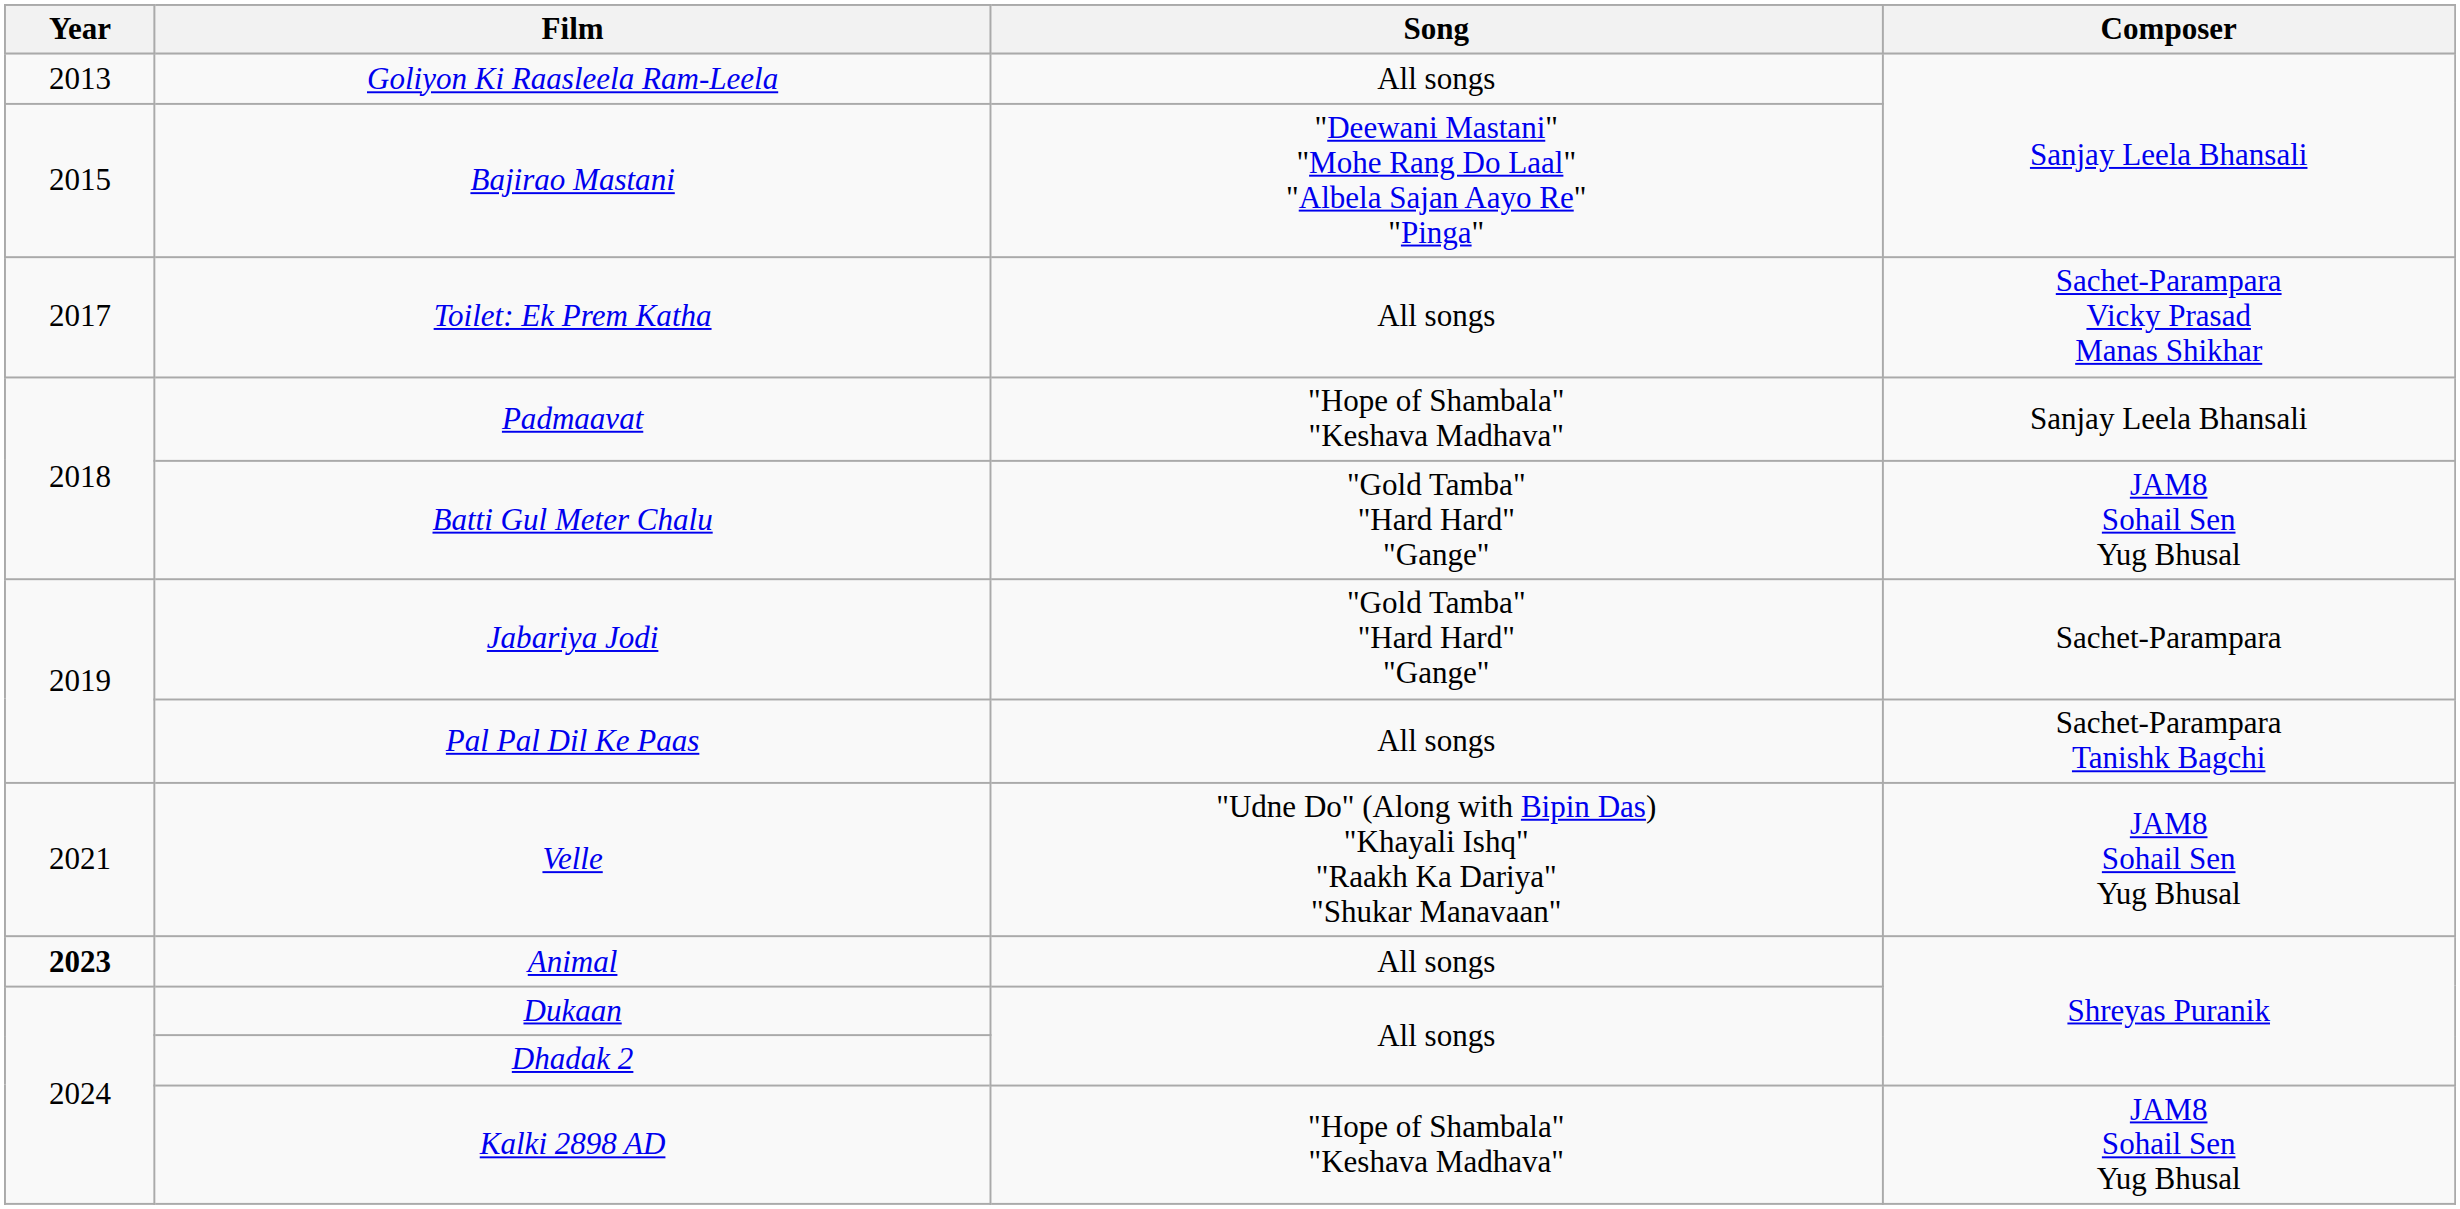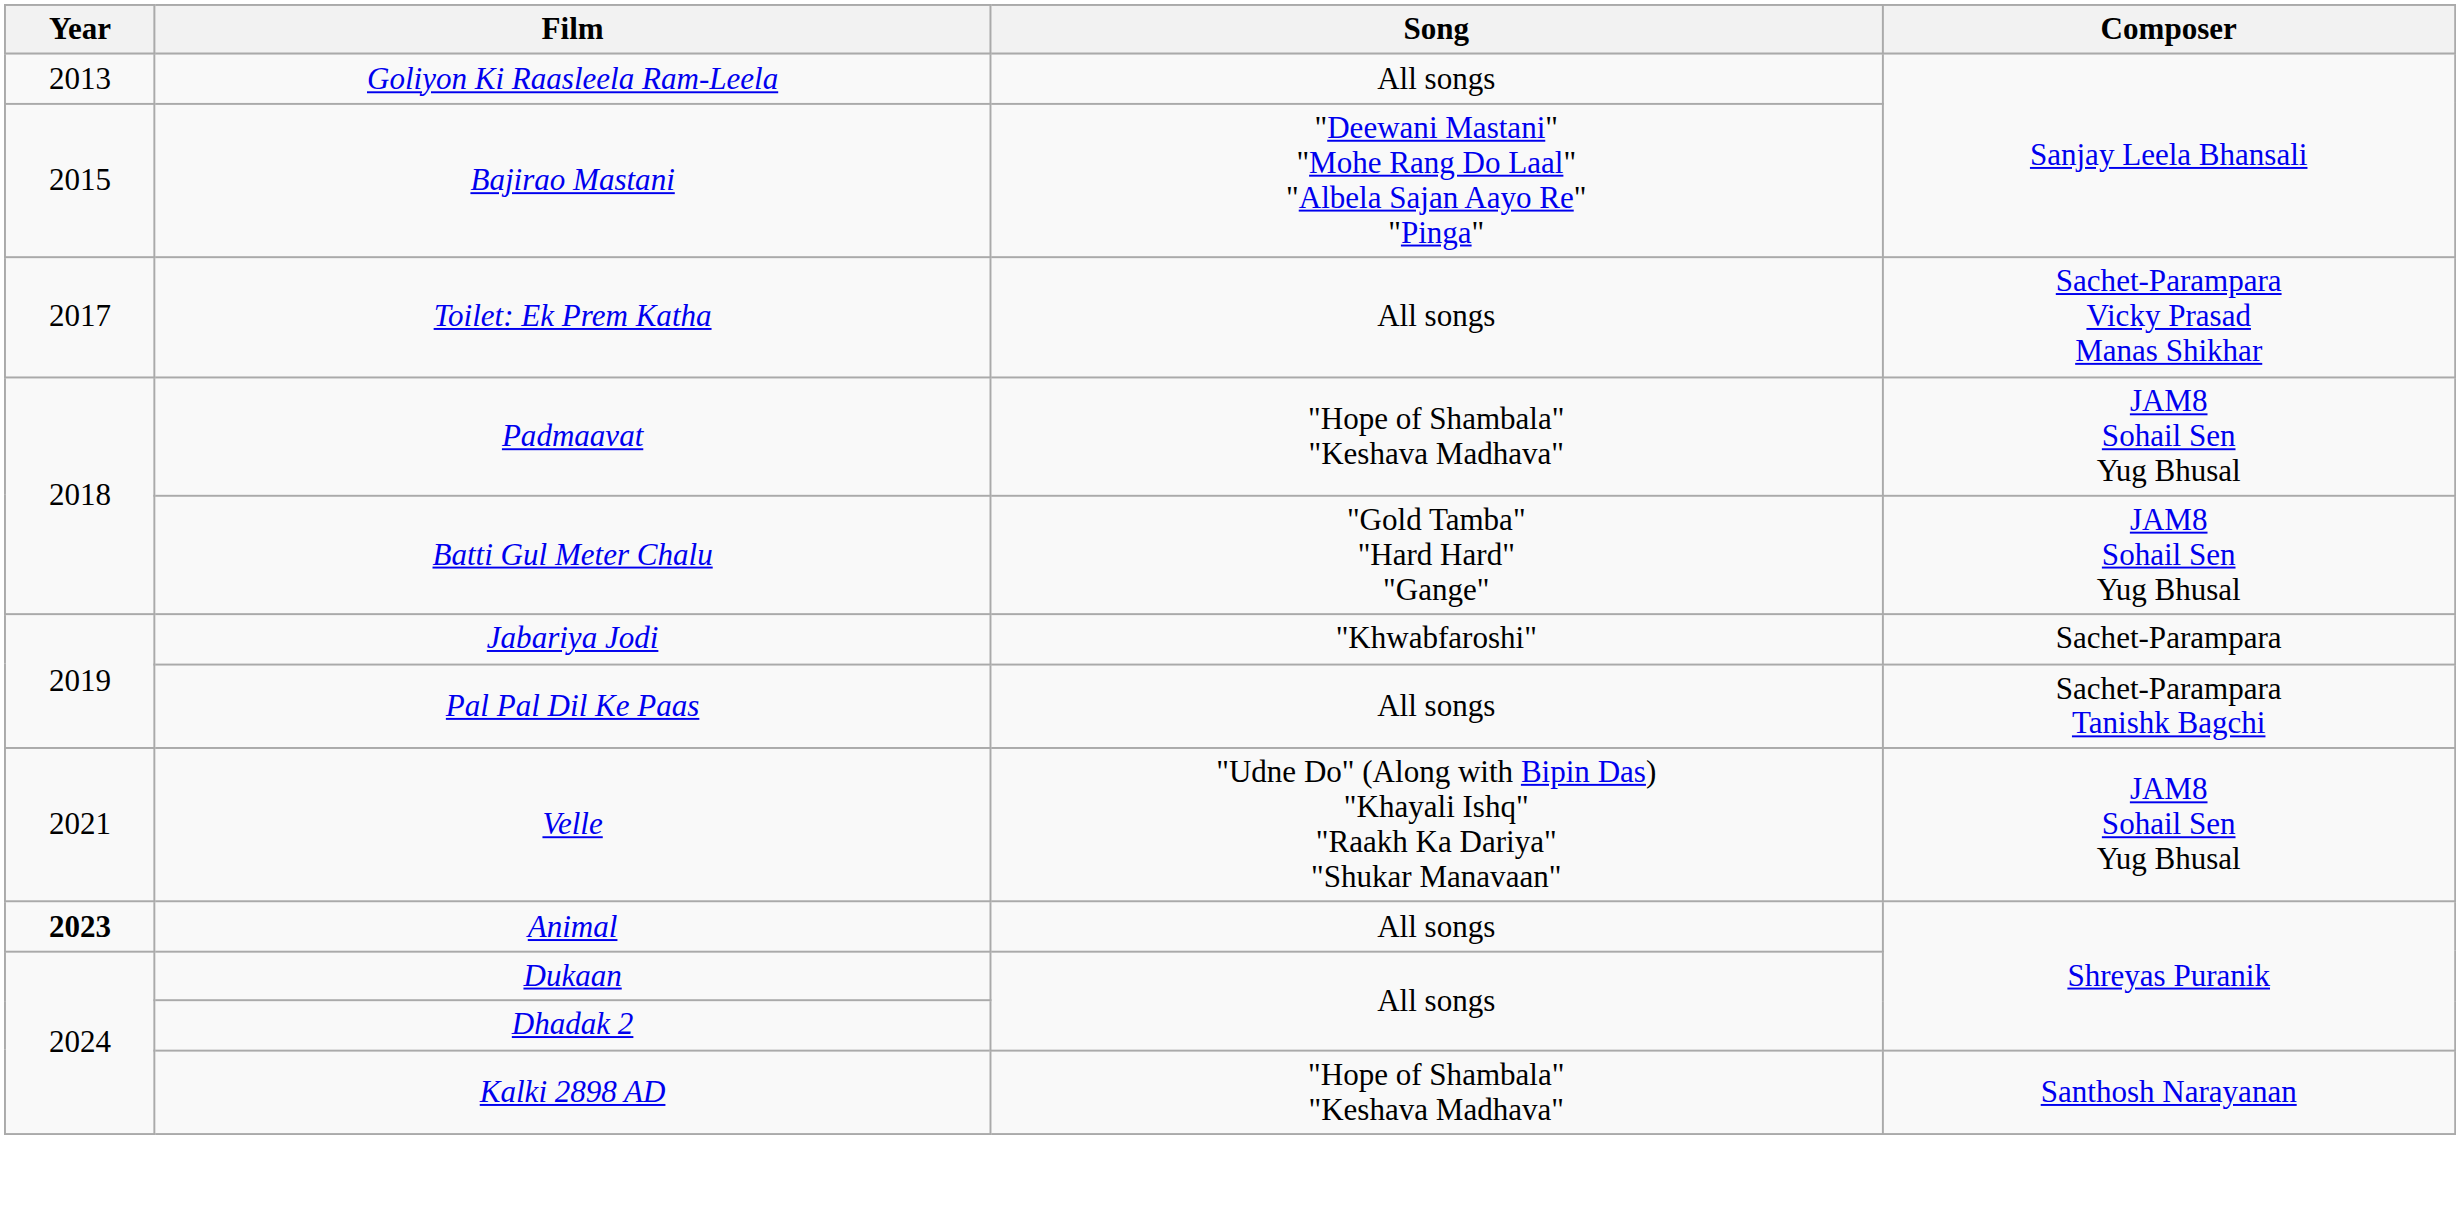(2169, 418) Sanjay Leela Bhansali -> (2169, 435) JAM8 Sohail Sen Yug Bhusal
(1436, 638) "Gold Tamba" "Hard Hard" "Gange" -> (1436, 638) "Khwabfaroshi"
(2169, 1143) JAM8 Sohail Sen Yug Bhusal -> (2169, 1091) Santhosh Narayanan
